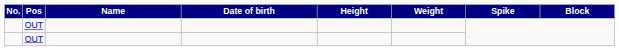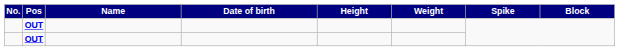(34, 26) normal -> (34, 26) bold
(34, 39) normal -> (34, 39) bold
